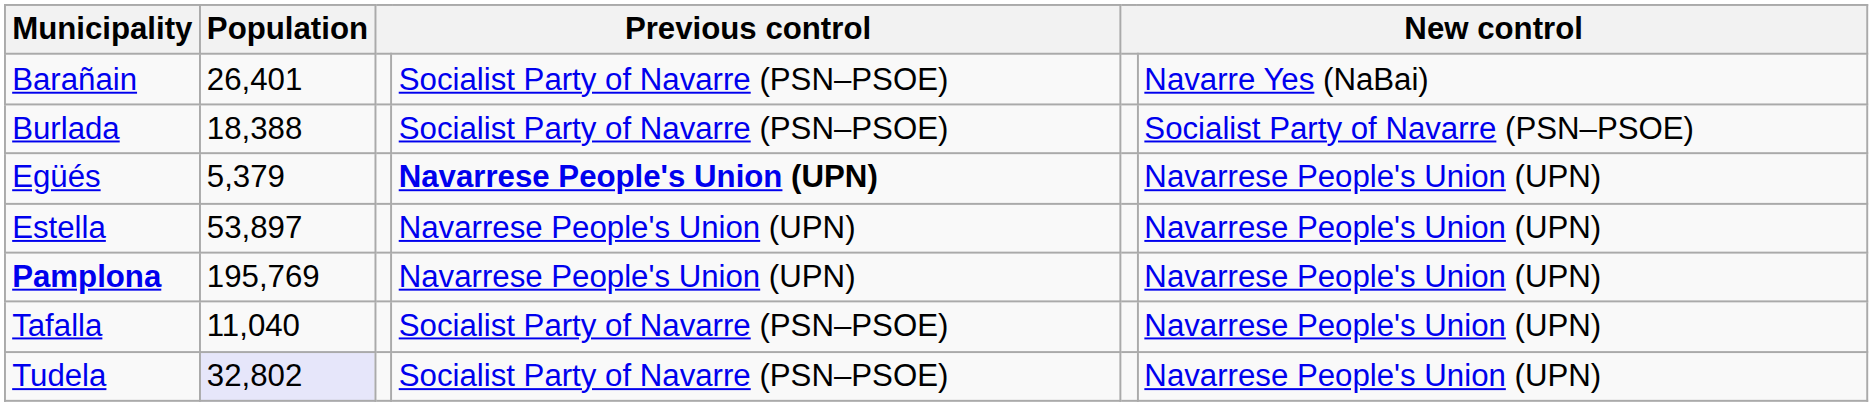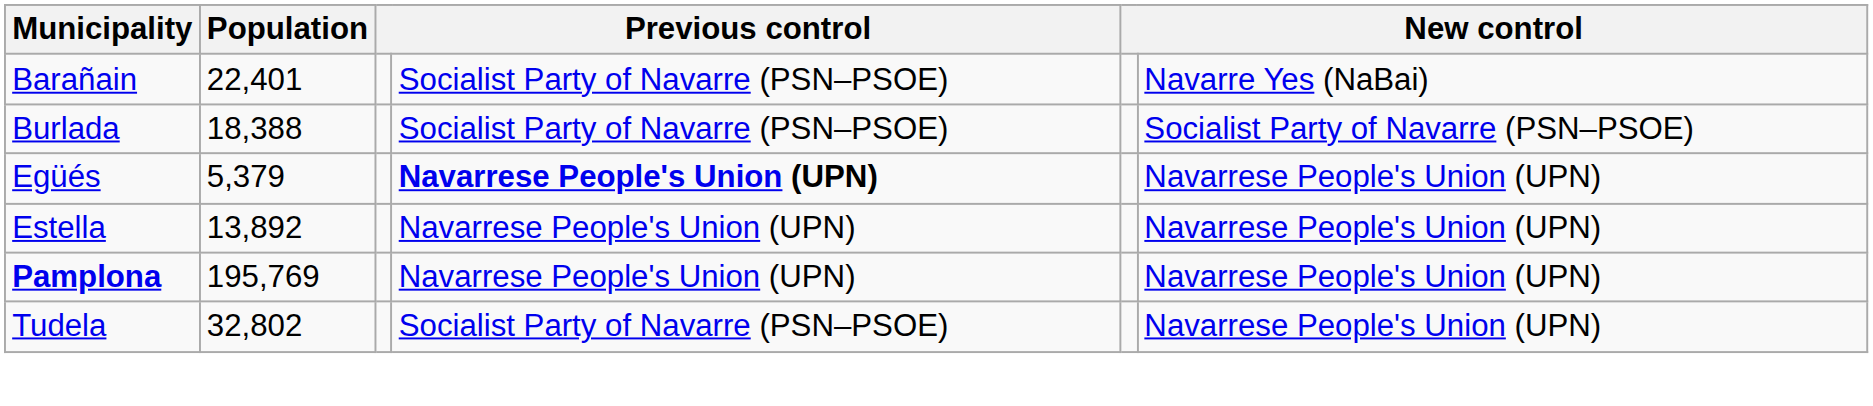(255, 78) 26,401 -> (255, 78) 22,401
(255, 227) 53,897 -> (255, 227) 13,892
- row: (57, 326)
(255, 375) lavender background -> (255, 326) no background
